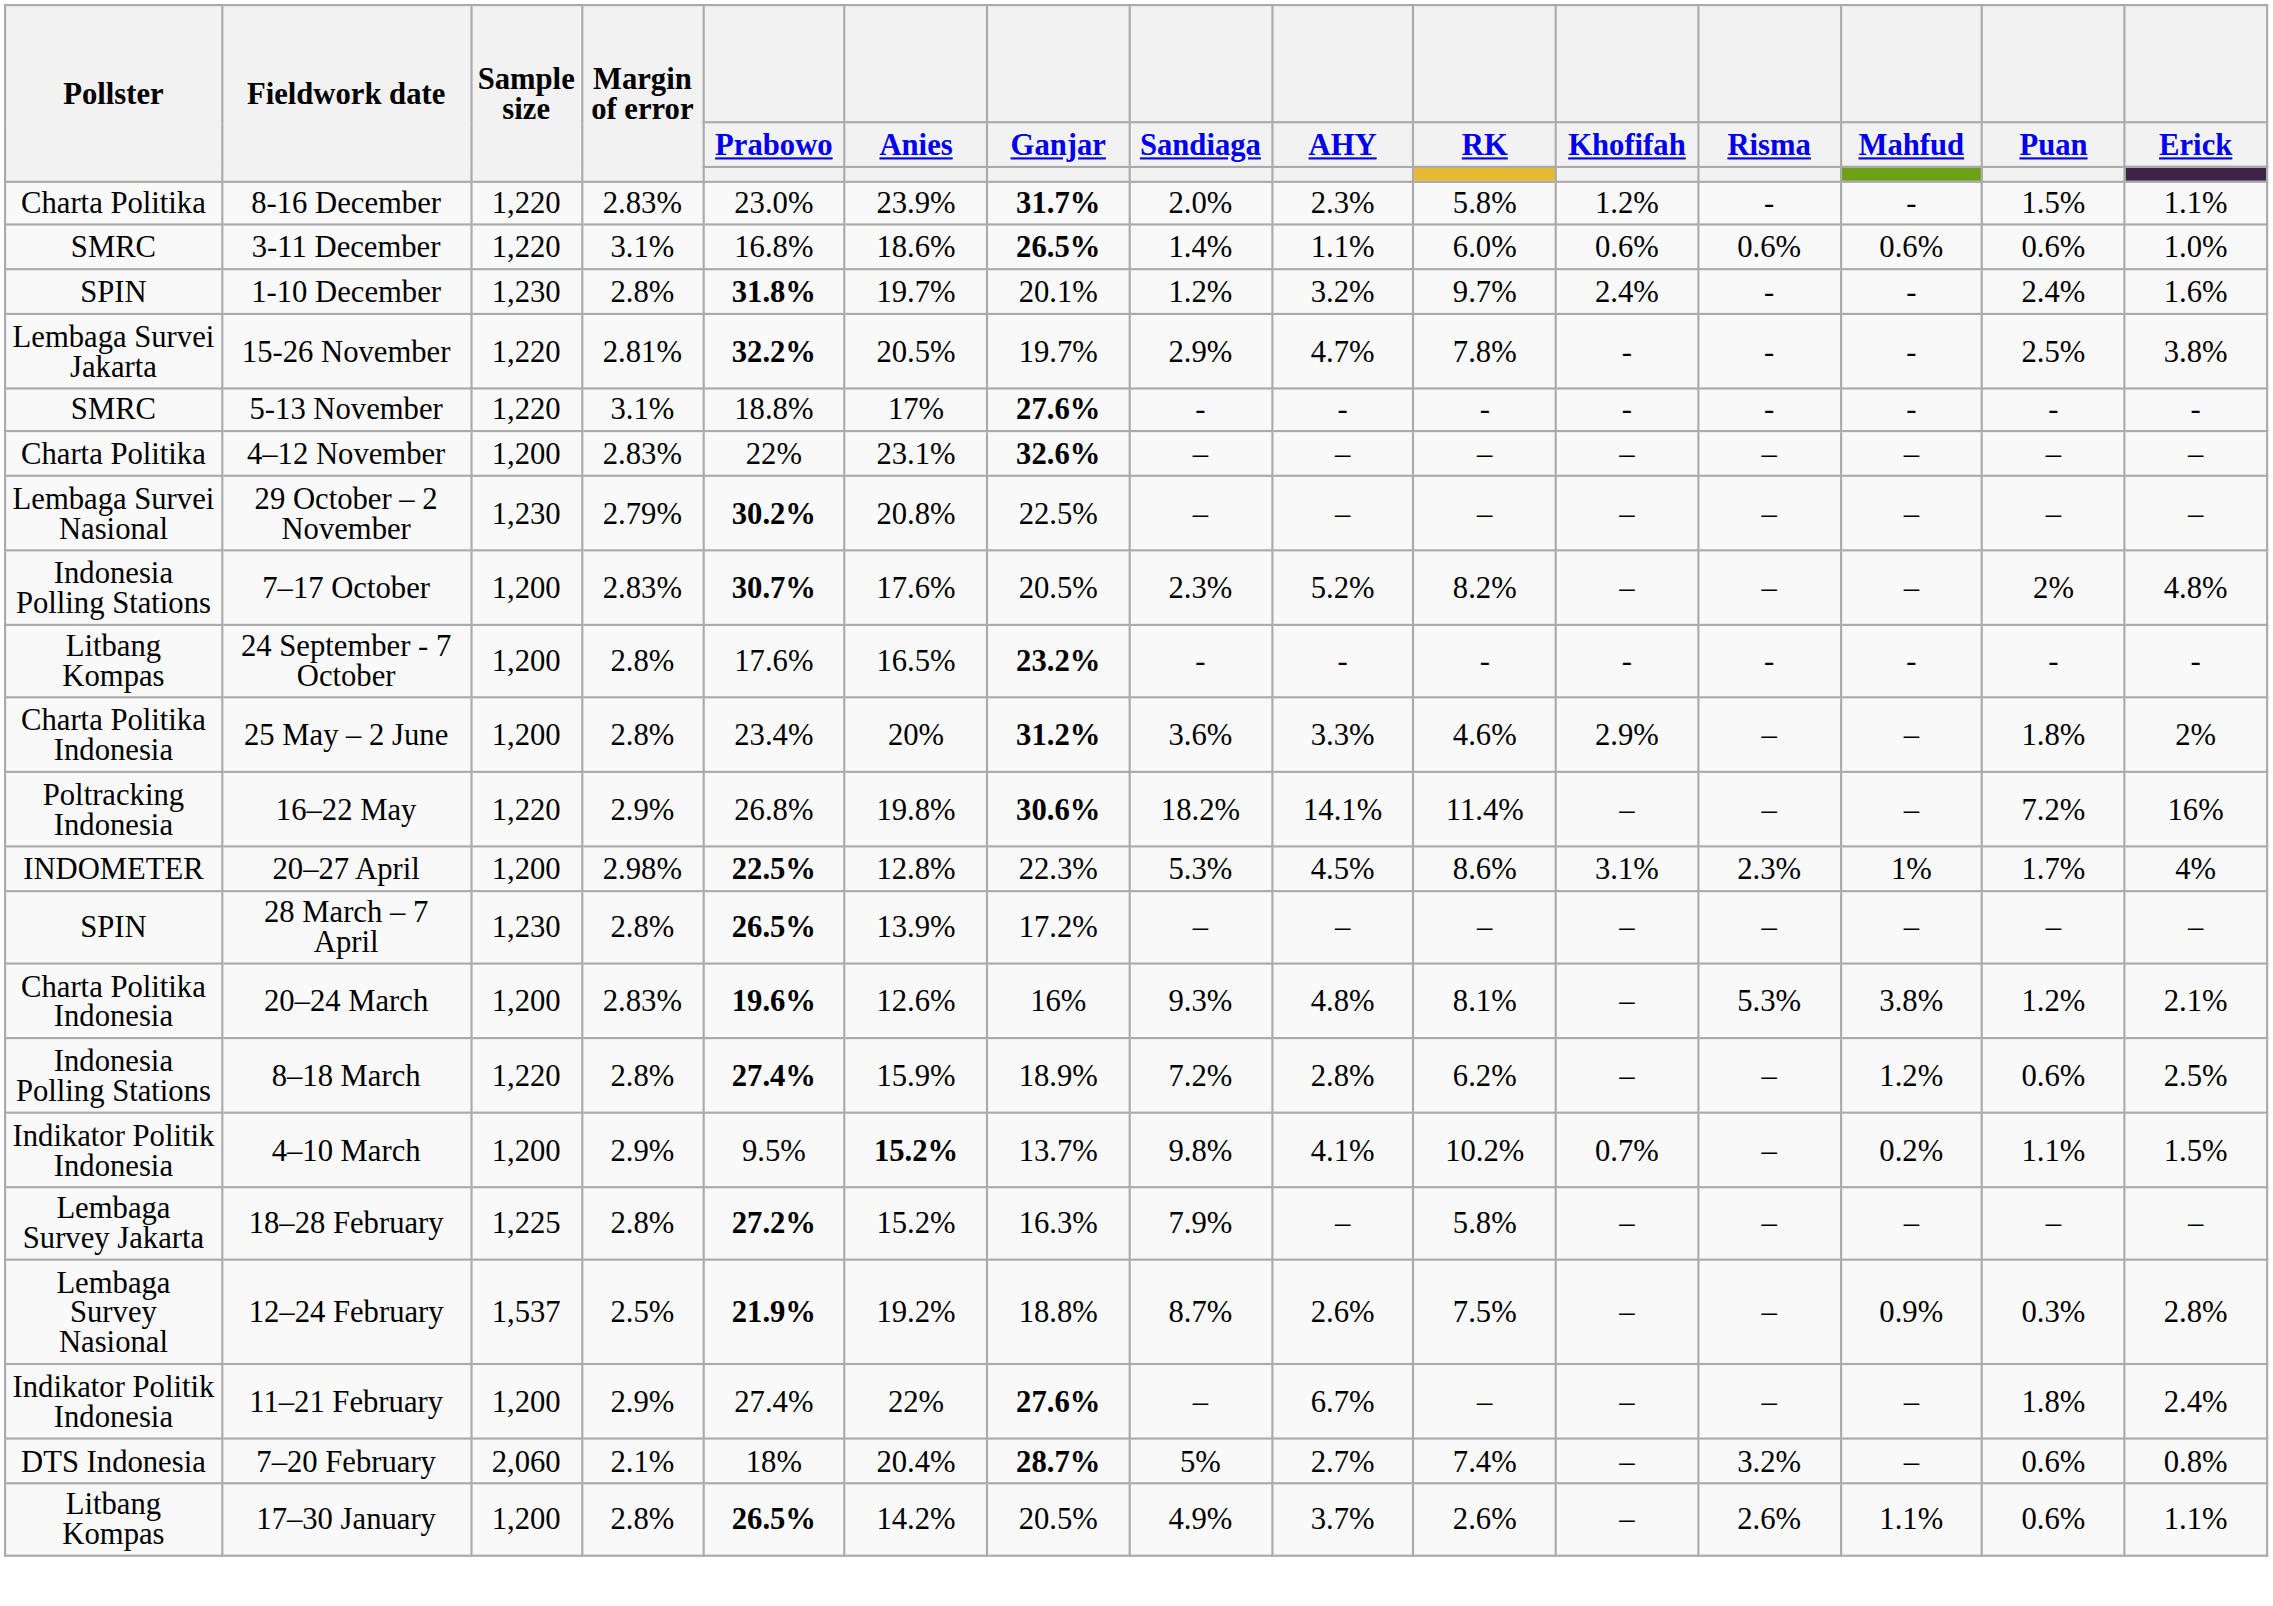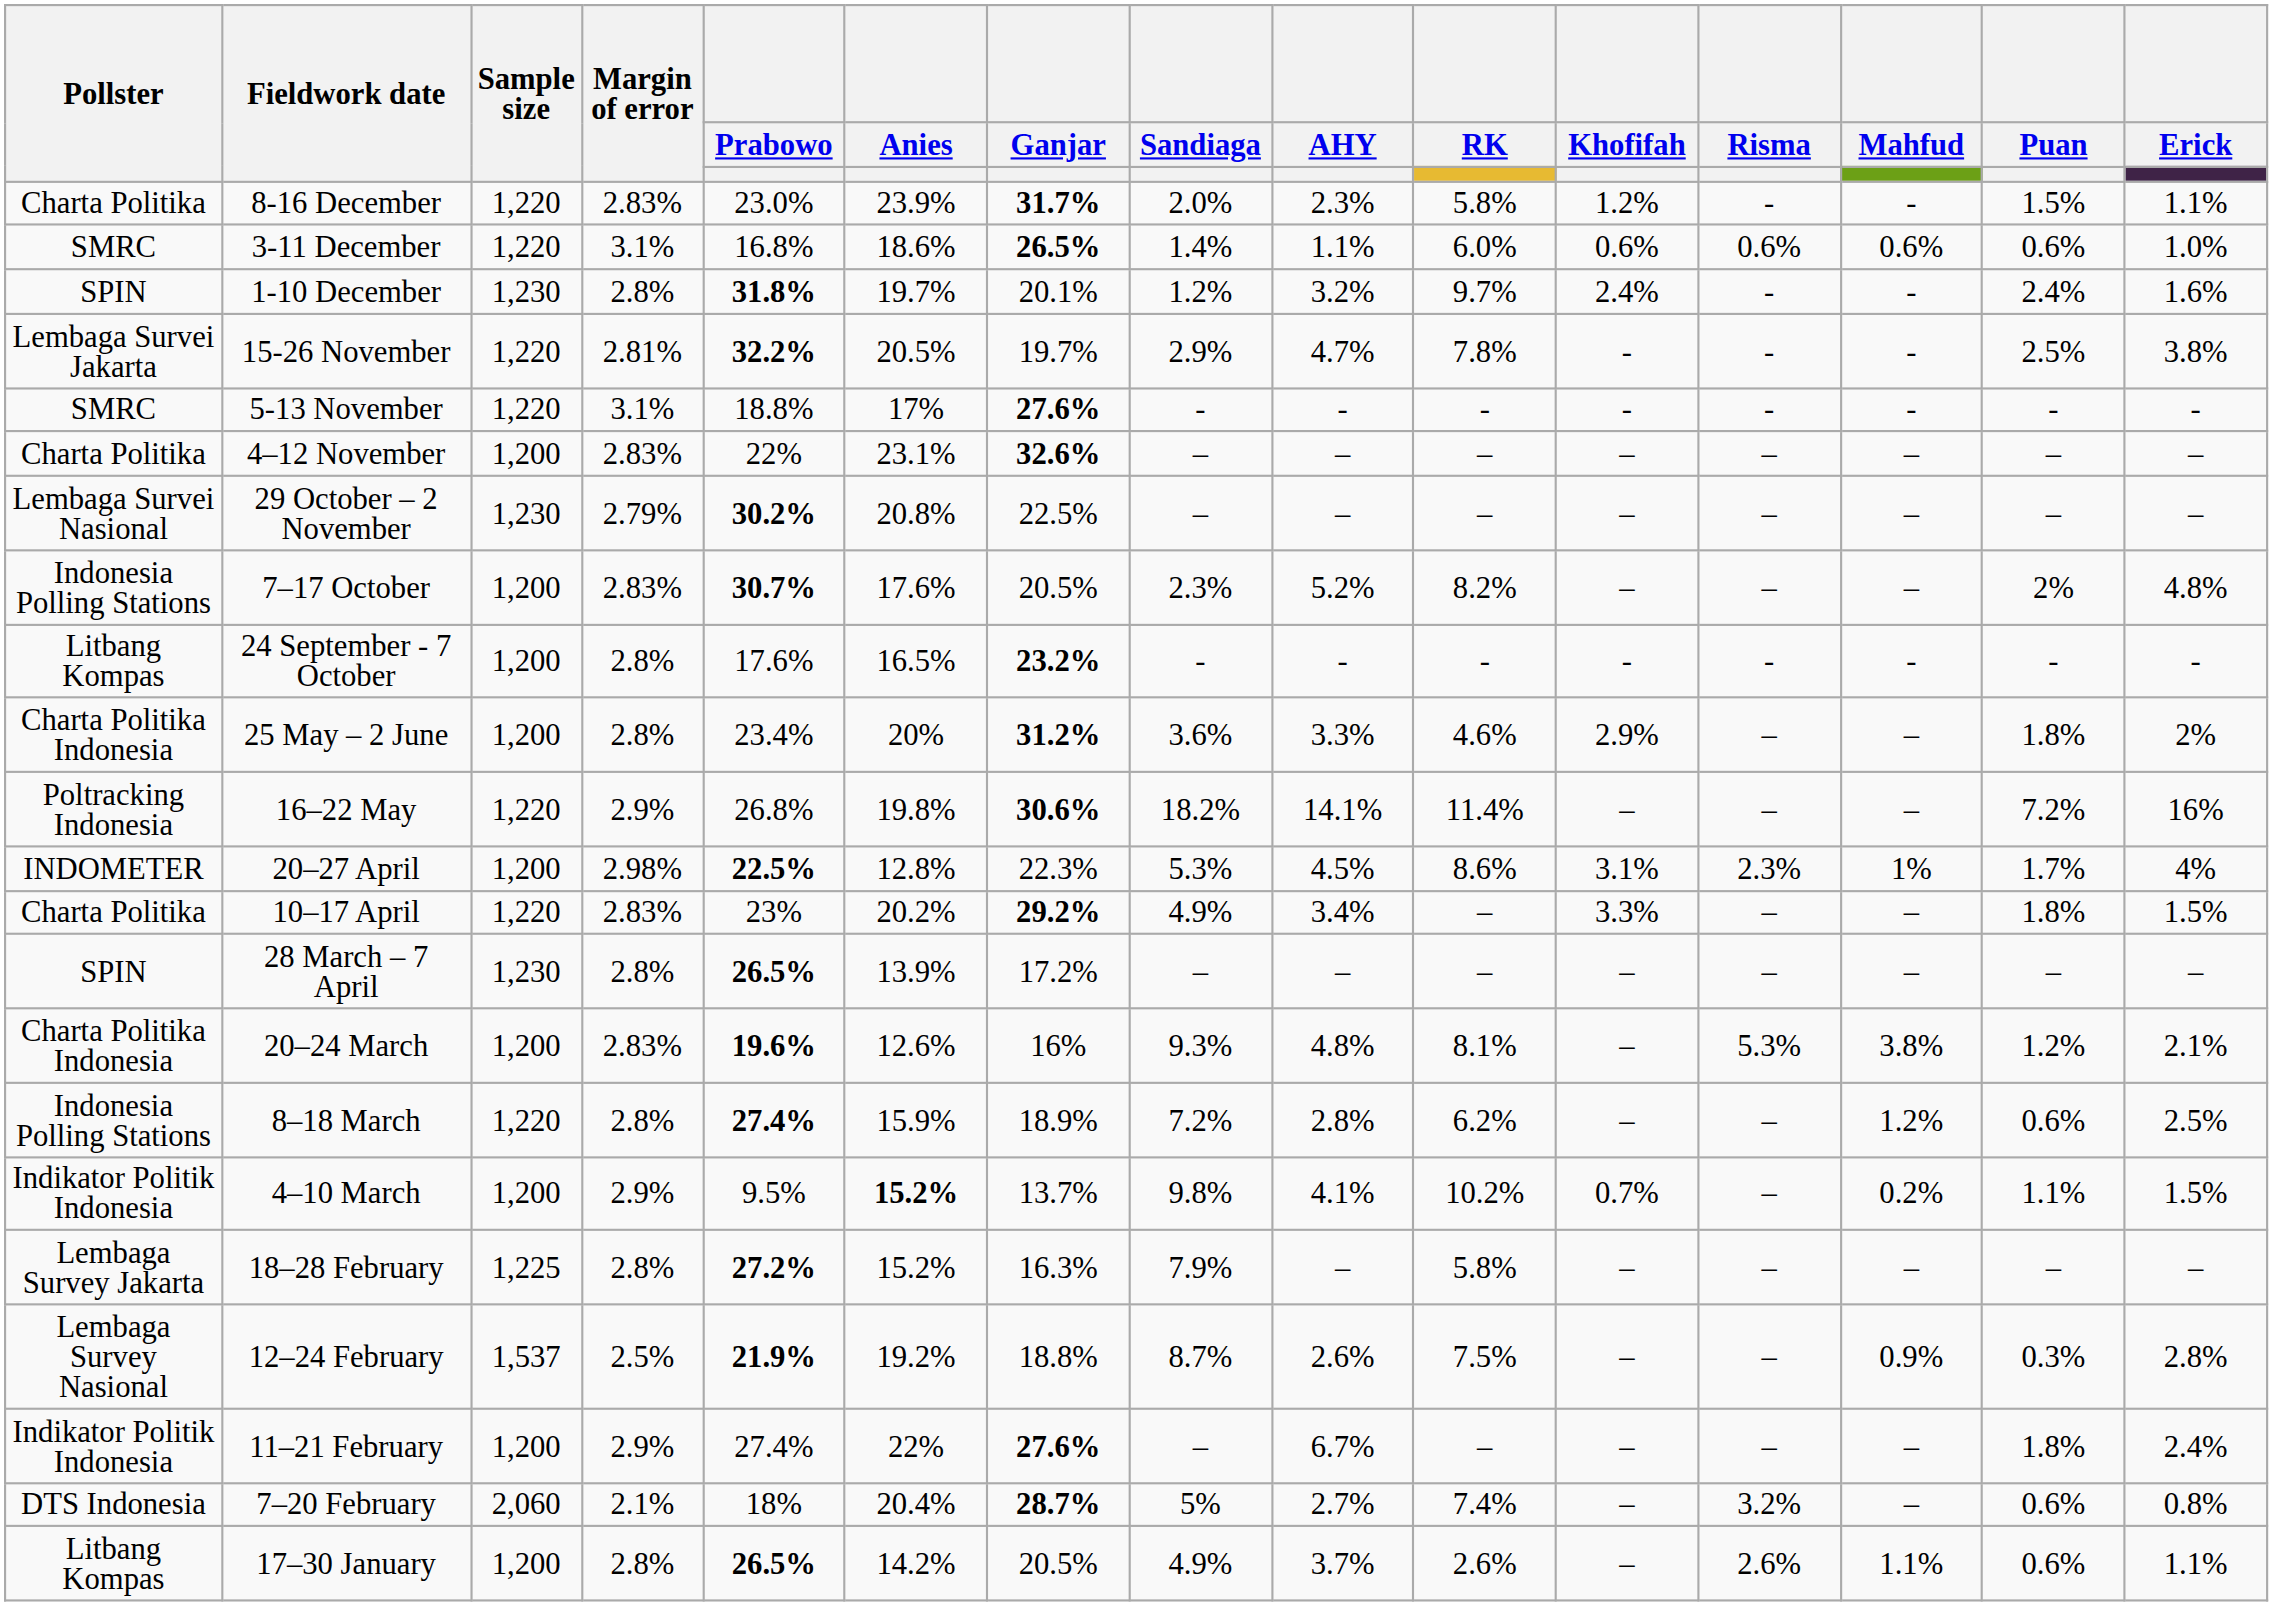+ row: (346, 913)
